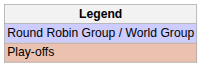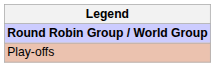(101, 33) normal -> (107, 33) bold
